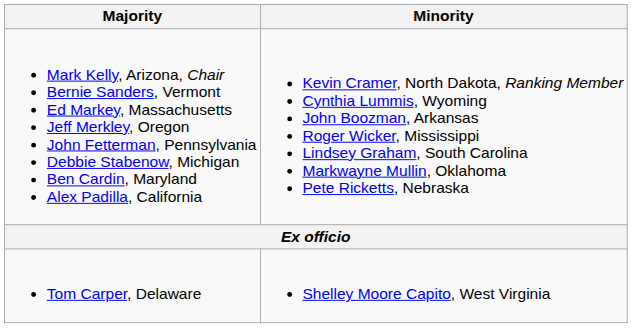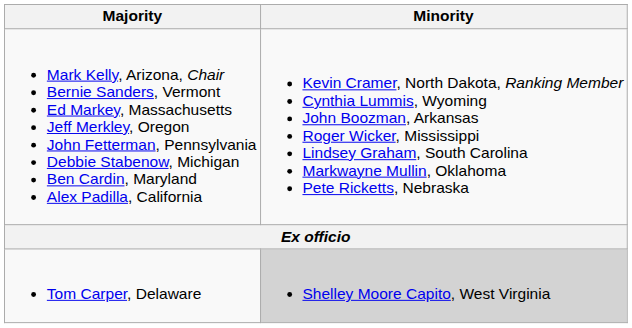(443, 294) no background -> (443, 294) lightgrey background
